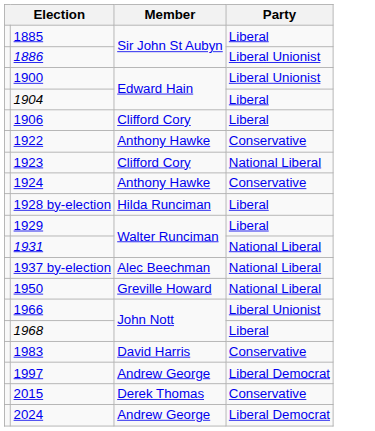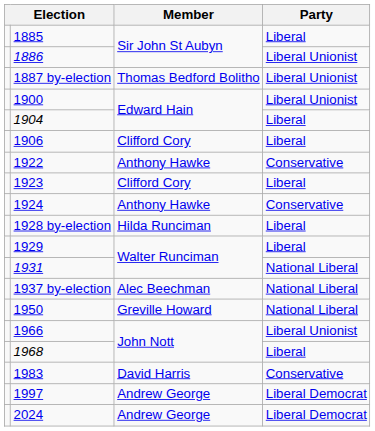+ row: (62, 78)
(275, 162) National Liberal -> (286, 183) Liberal
- row: (28, 394)
